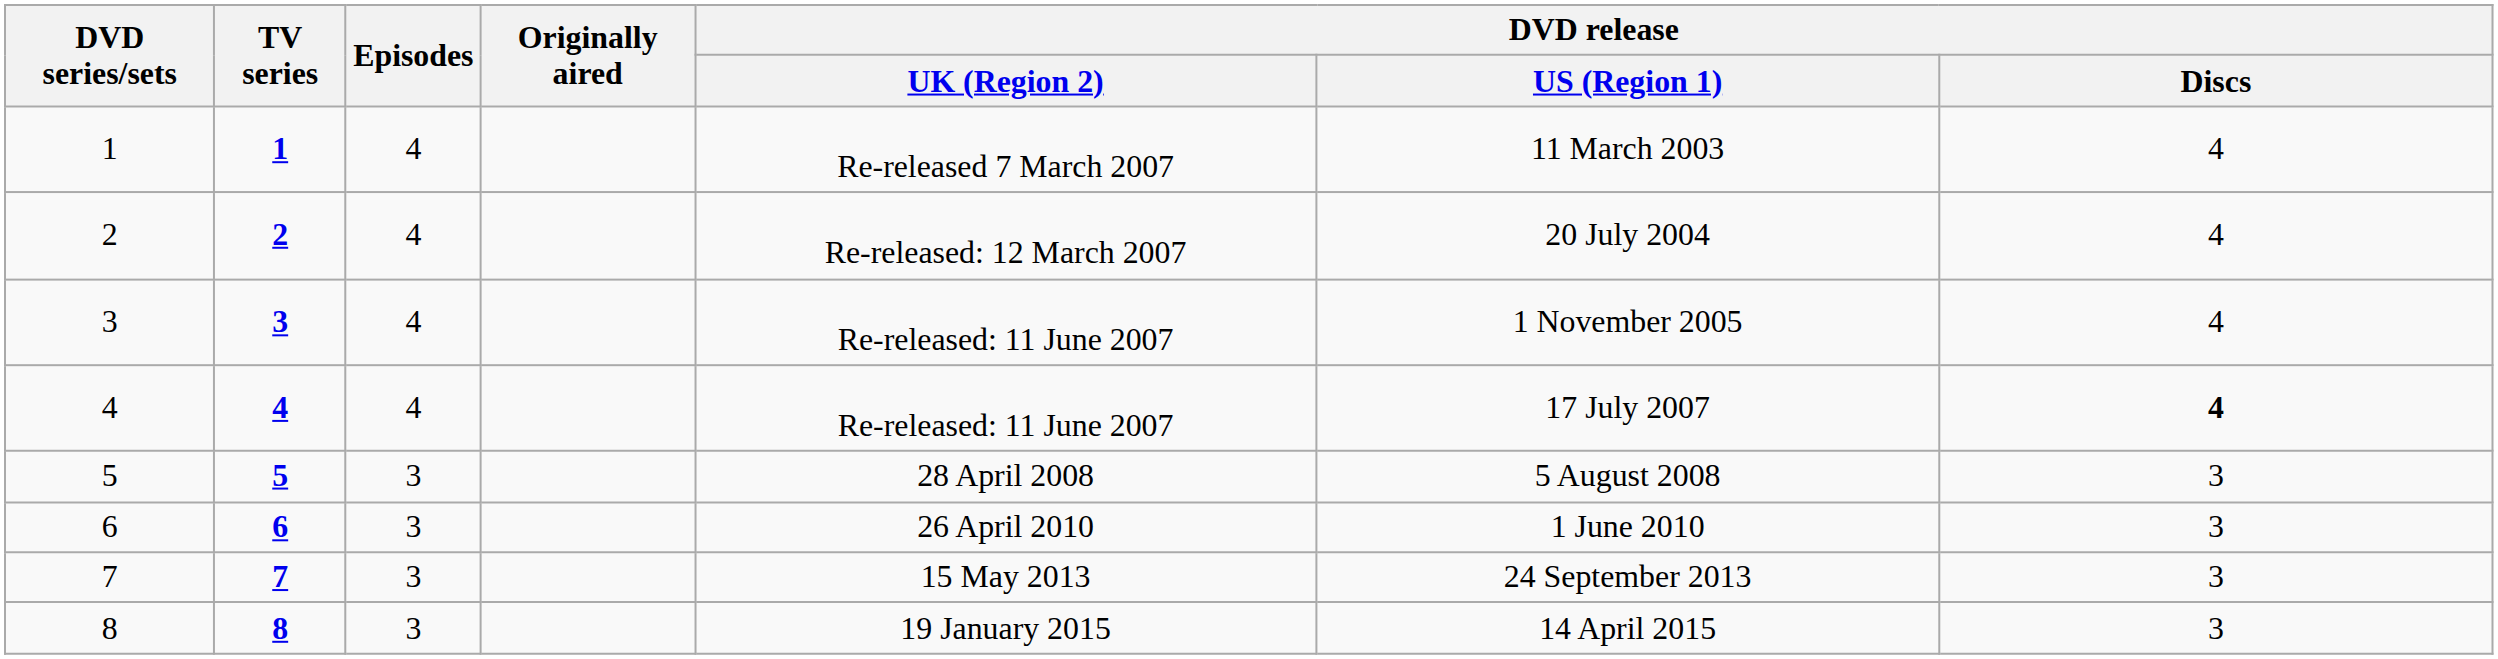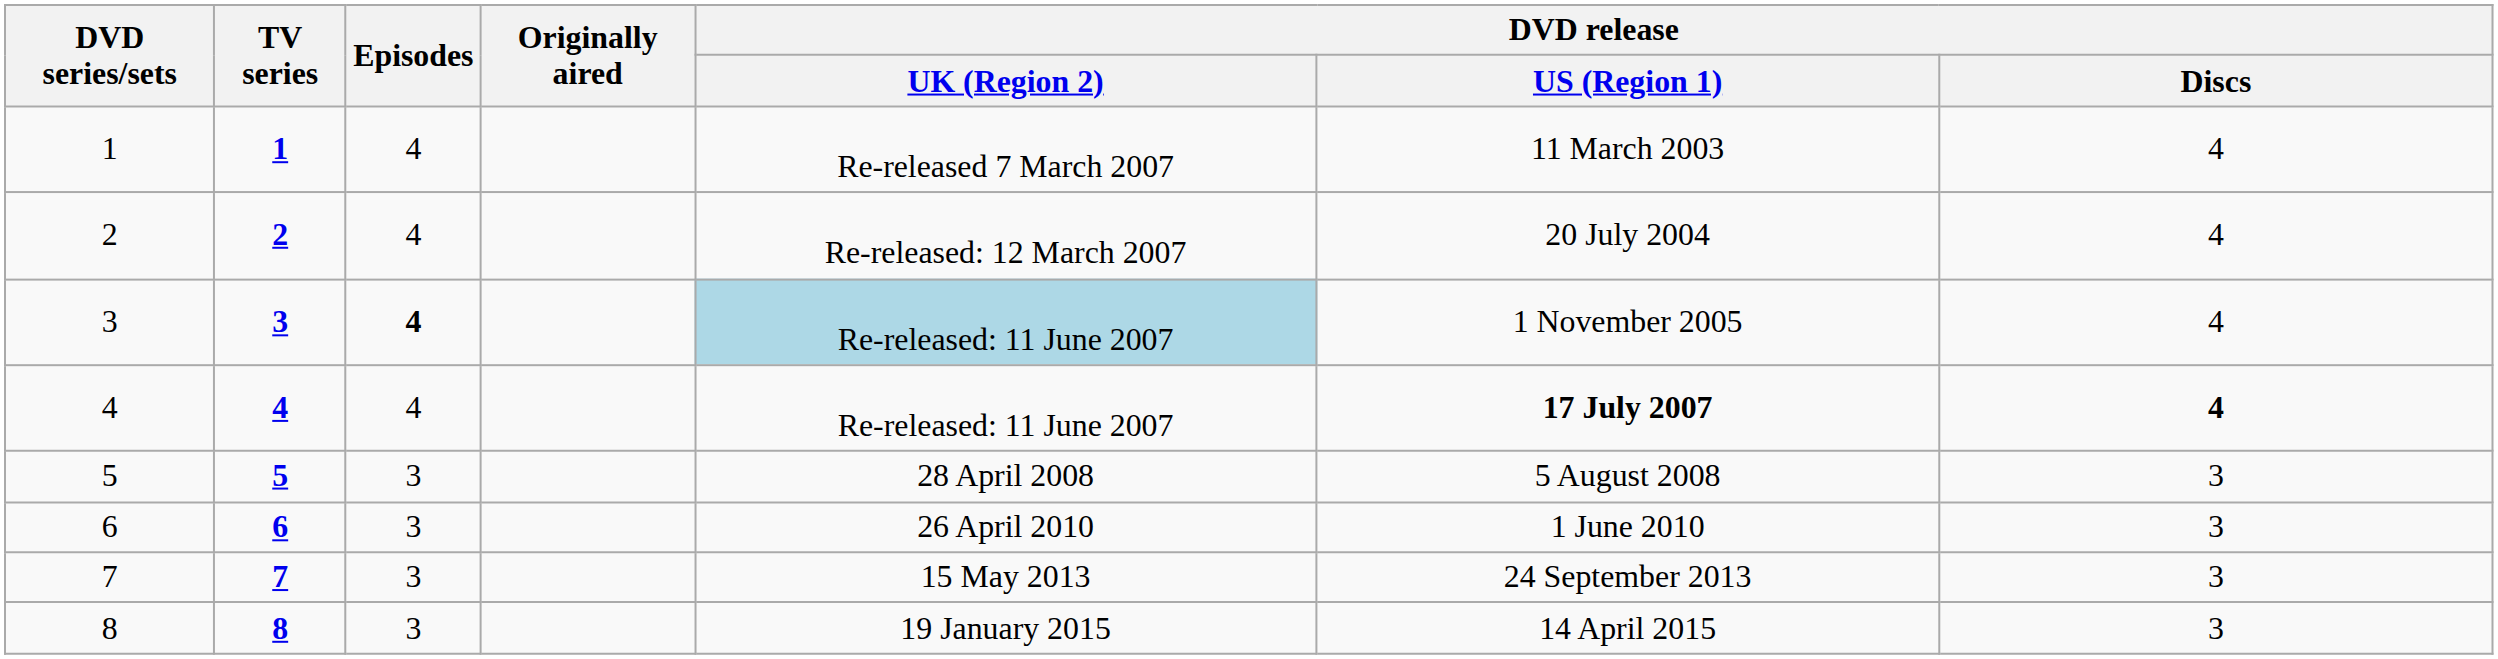(413, 321) normal -> (413, 321) bold
(1006, 339) no background -> (1006, 339) lightblue background
(1628, 407) normal -> (1628, 407) bold
